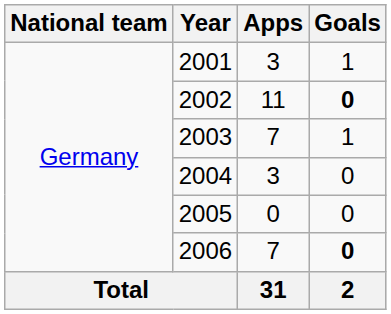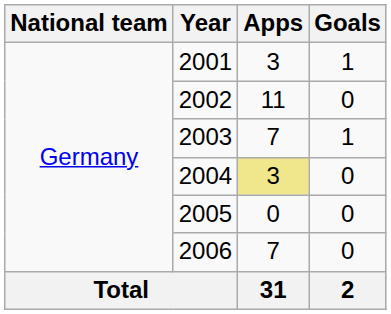(348, 99) bold -> (348, 99) normal
(273, 175) no background -> (273, 175) khaki background
(348, 251) bold -> (348, 251) normal
